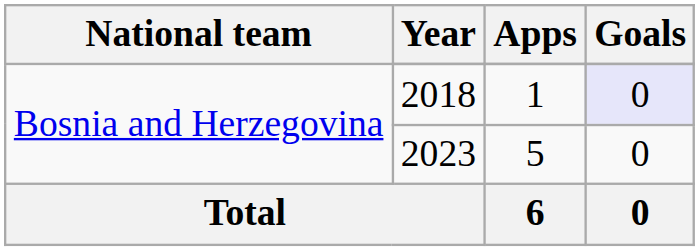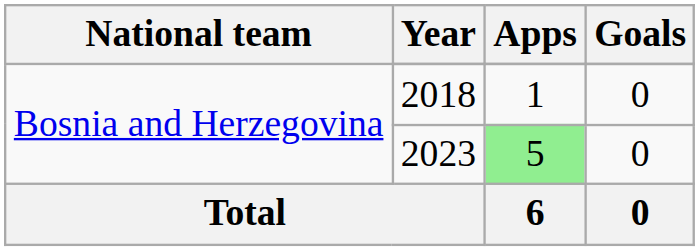(640, 93) lavender background -> (640, 93) no background
(535, 153) no background -> (535, 153) lightgreen background
